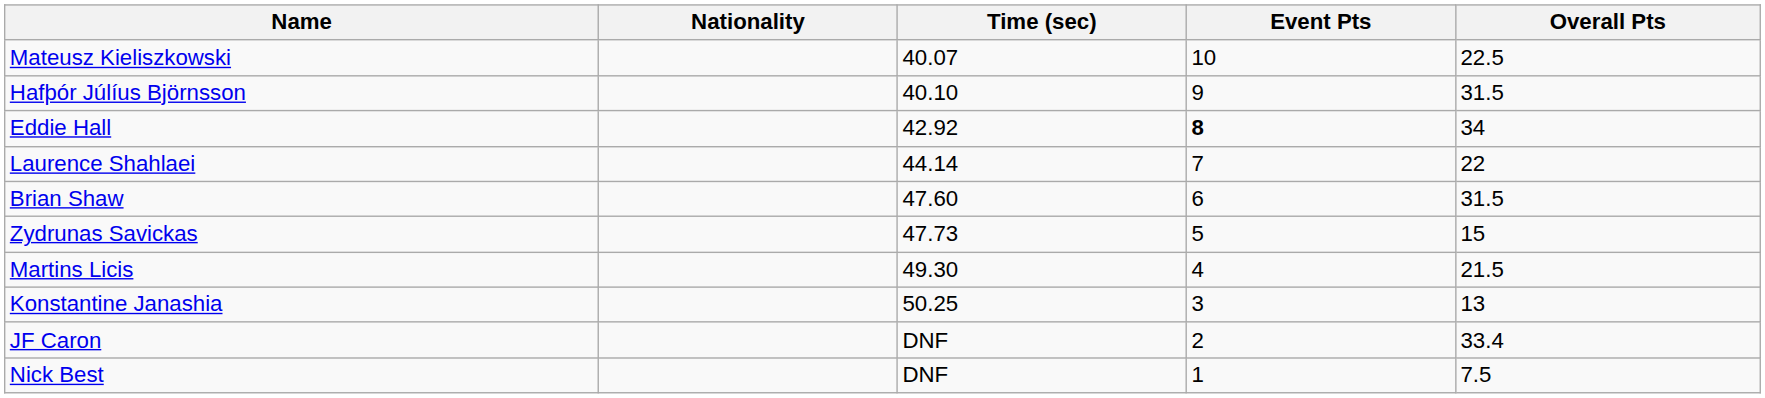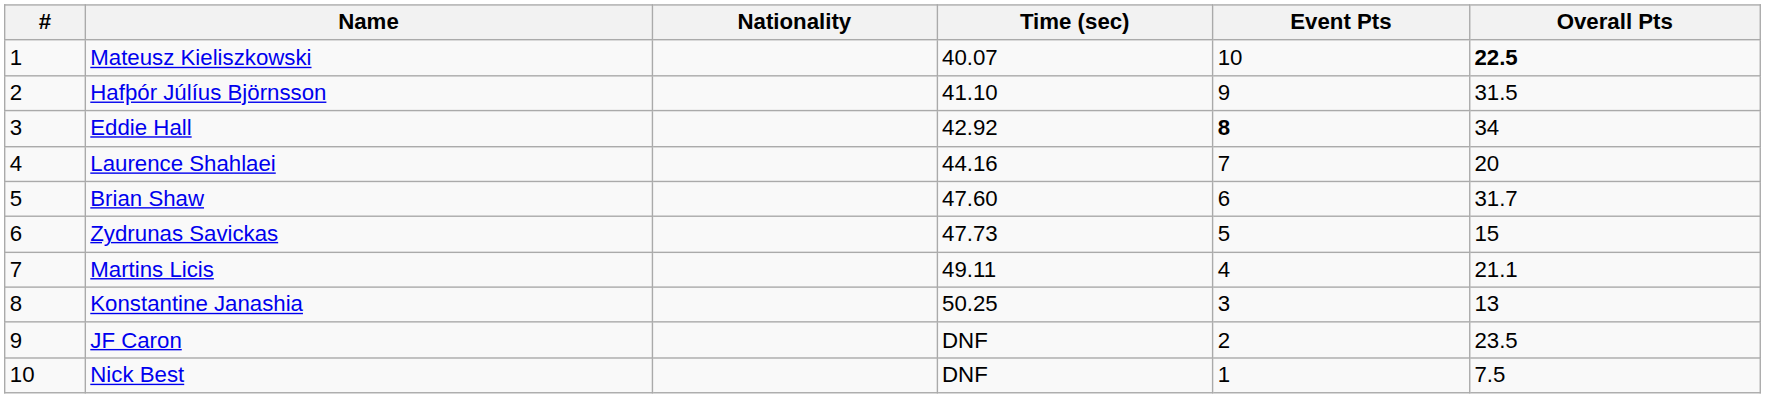+ column: (45, 22)
(1482, 57) normal -> (1496, 57) bold
(930, 92) 40.10 -> (970, 92) 41.10
(930, 163) 44.14 -> (970, 163) 44.16
(1473, 163) 22 -> (1487, 163) 20
(1482, 198) 31.5 -> (1496, 198) 31.7
(930, 269) 49.30 -> (969, 269) 49.11
(1482, 269) 21.5 -> (1496, 269) 21.1
(1482, 339) 33.4 -> (1496, 339) 23.5
